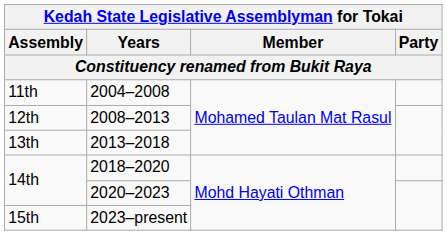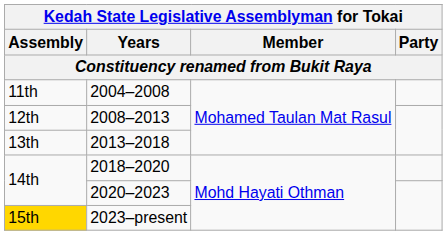(24, 218) no background -> (24, 218) gold background
